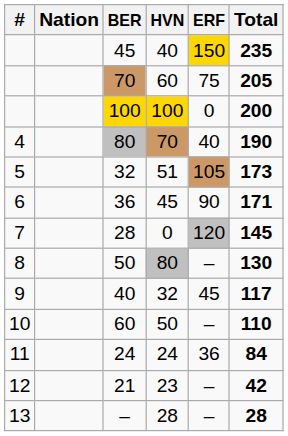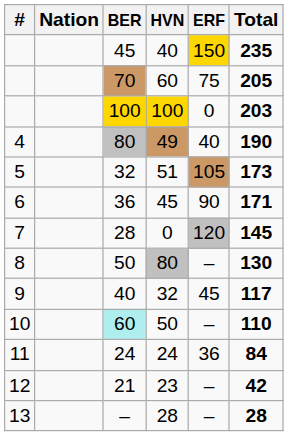(256, 111) 200 -> (256, 111) 203
(167, 141) 70 -> (167, 141) 49
(125, 324) no background -> (125, 324) paleturquoise background
